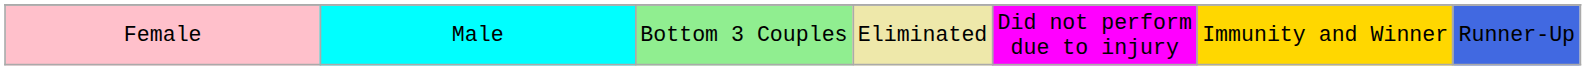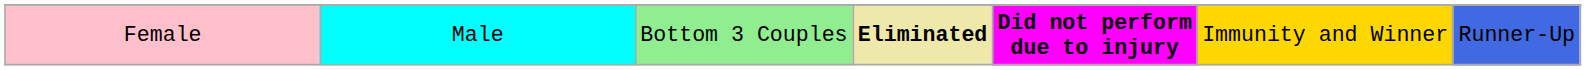(923, 35) normal -> (923, 35) bold
(1095, 35) normal -> (1095, 35) bold
